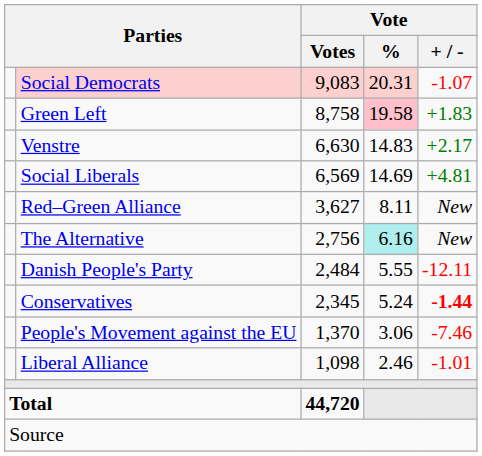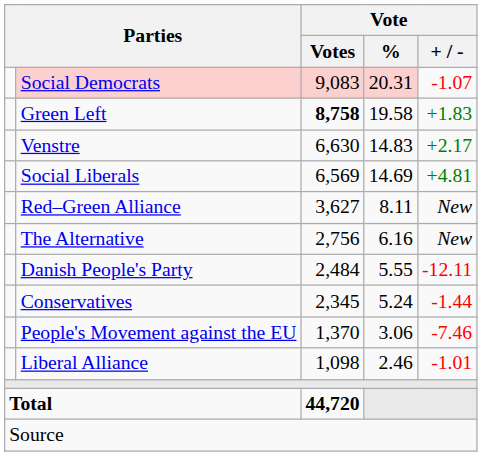(337, 113) normal -> (337, 113) bold
(391, 113) pink background -> (391, 113) no background
(396, 238) paleturquoise background -> (396, 238) no background
(452, 301) bold -> (452, 301) normal
